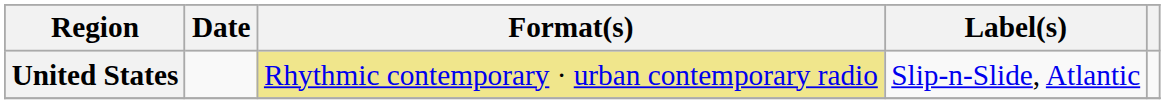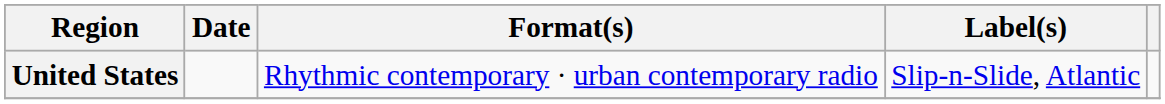(571, 74) khaki background -> (571, 74) no background
